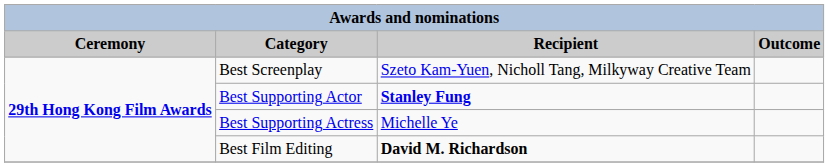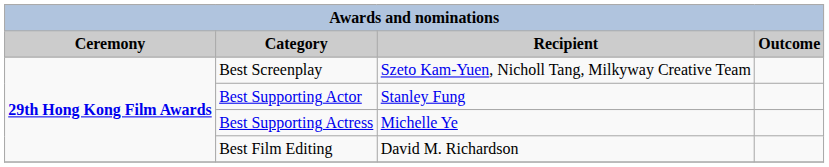(426, 96) bold -> (423, 96) normal
(454, 149) bold -> (450, 149) normal
